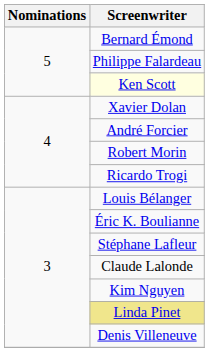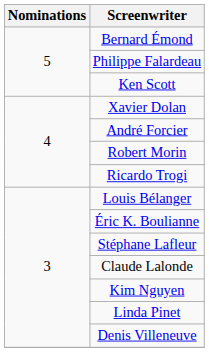(147, 84) lightyellow background -> (147, 84) no background
(147, 312) khaki background -> (147, 312) no background
